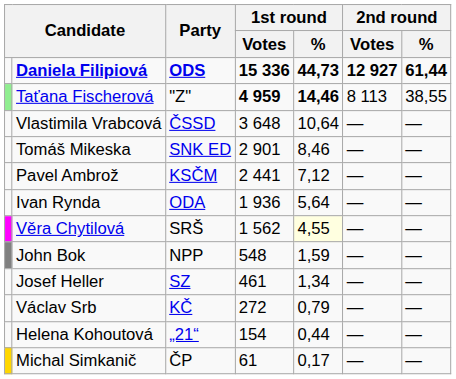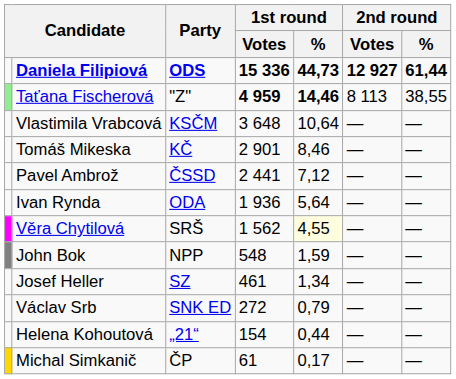(192, 123) ČSSD -> (193, 123) KSČM
(200, 149) SNK ED -> (181, 149) KČ
(193, 176) KSČM -> (192, 176) ČSSD
(181, 307) KČ -> (200, 307) SNK ED
